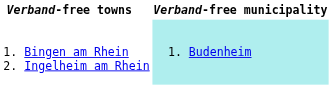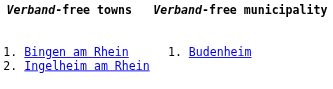(240, 52) paleturquoise background -> (240, 52) no background
